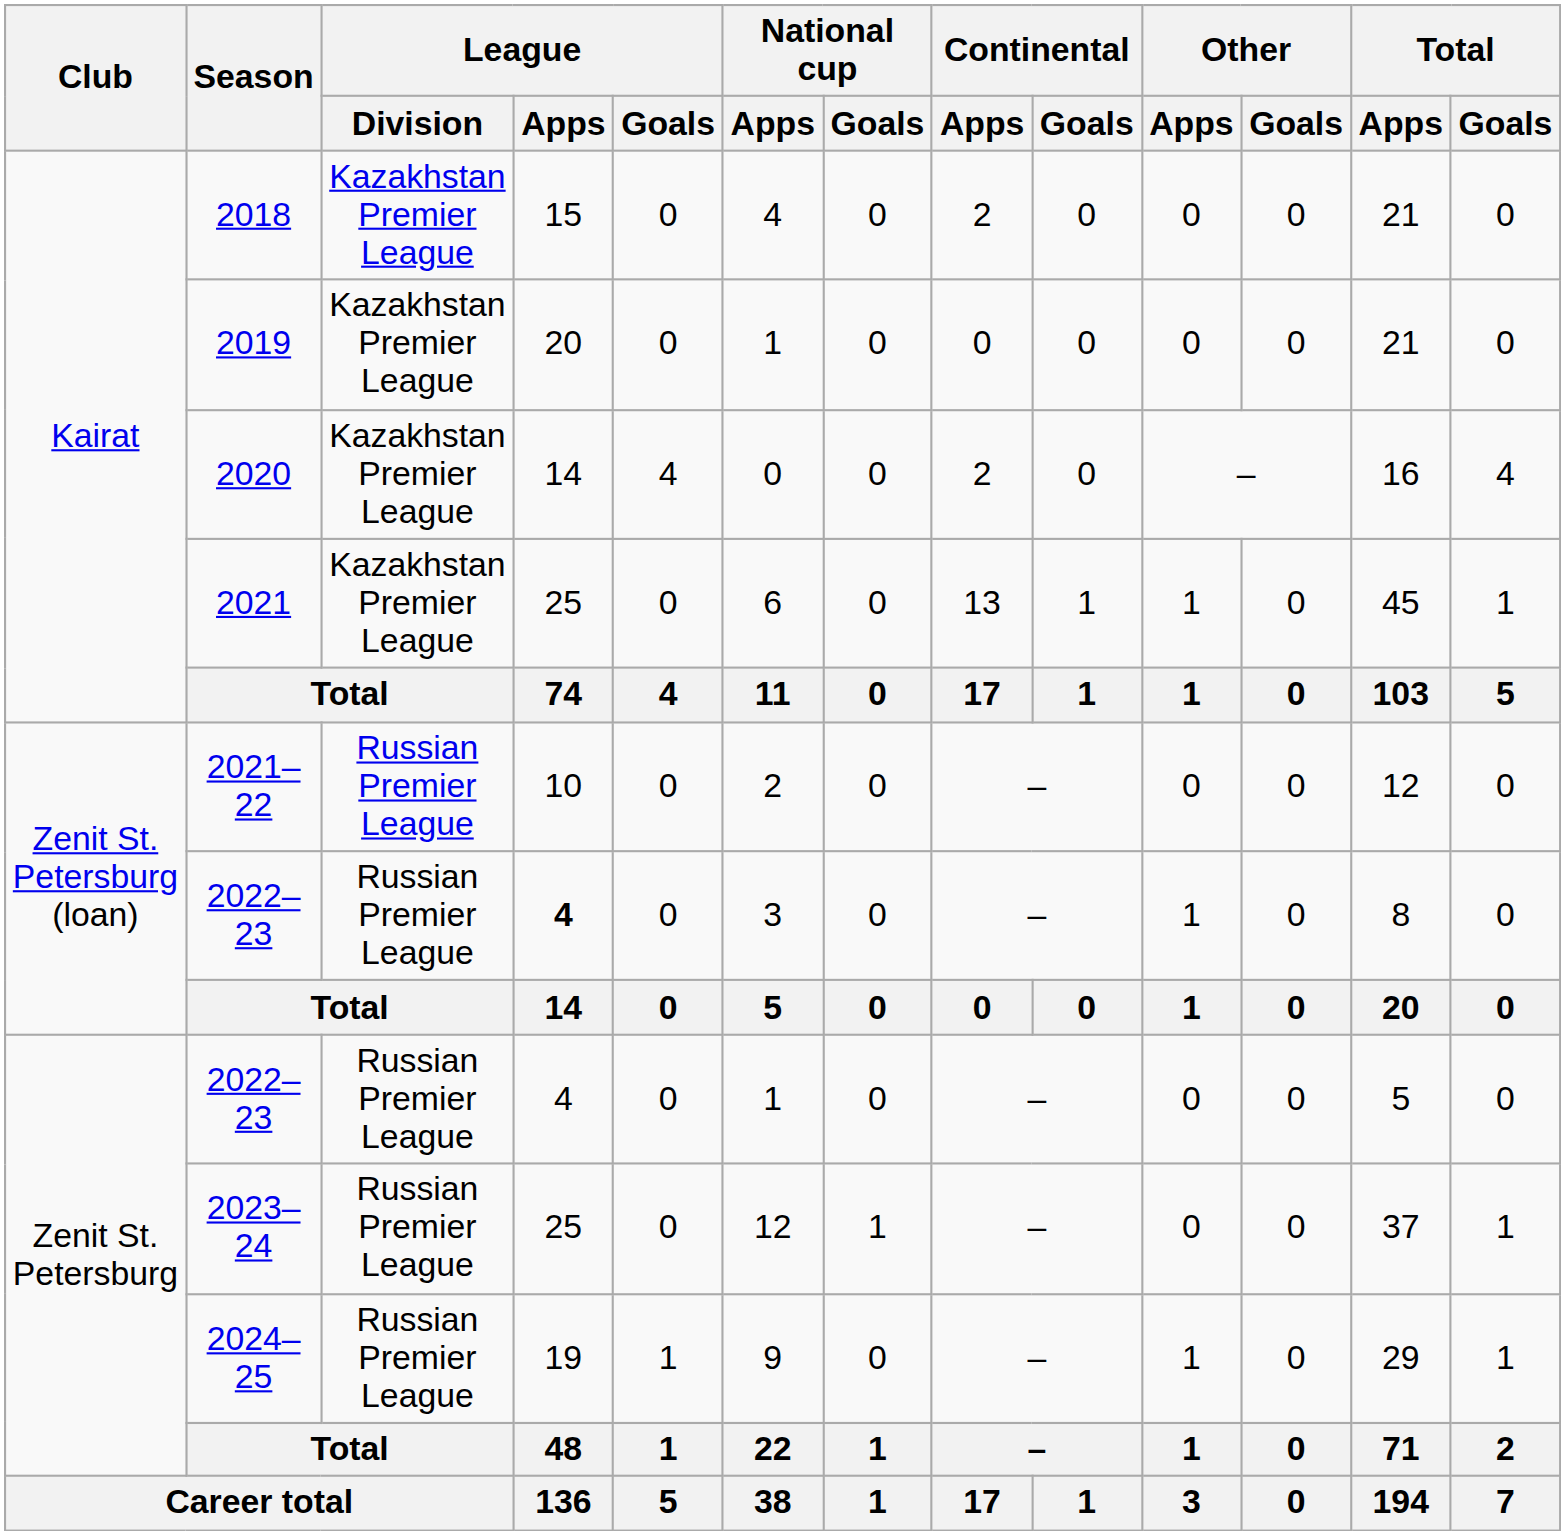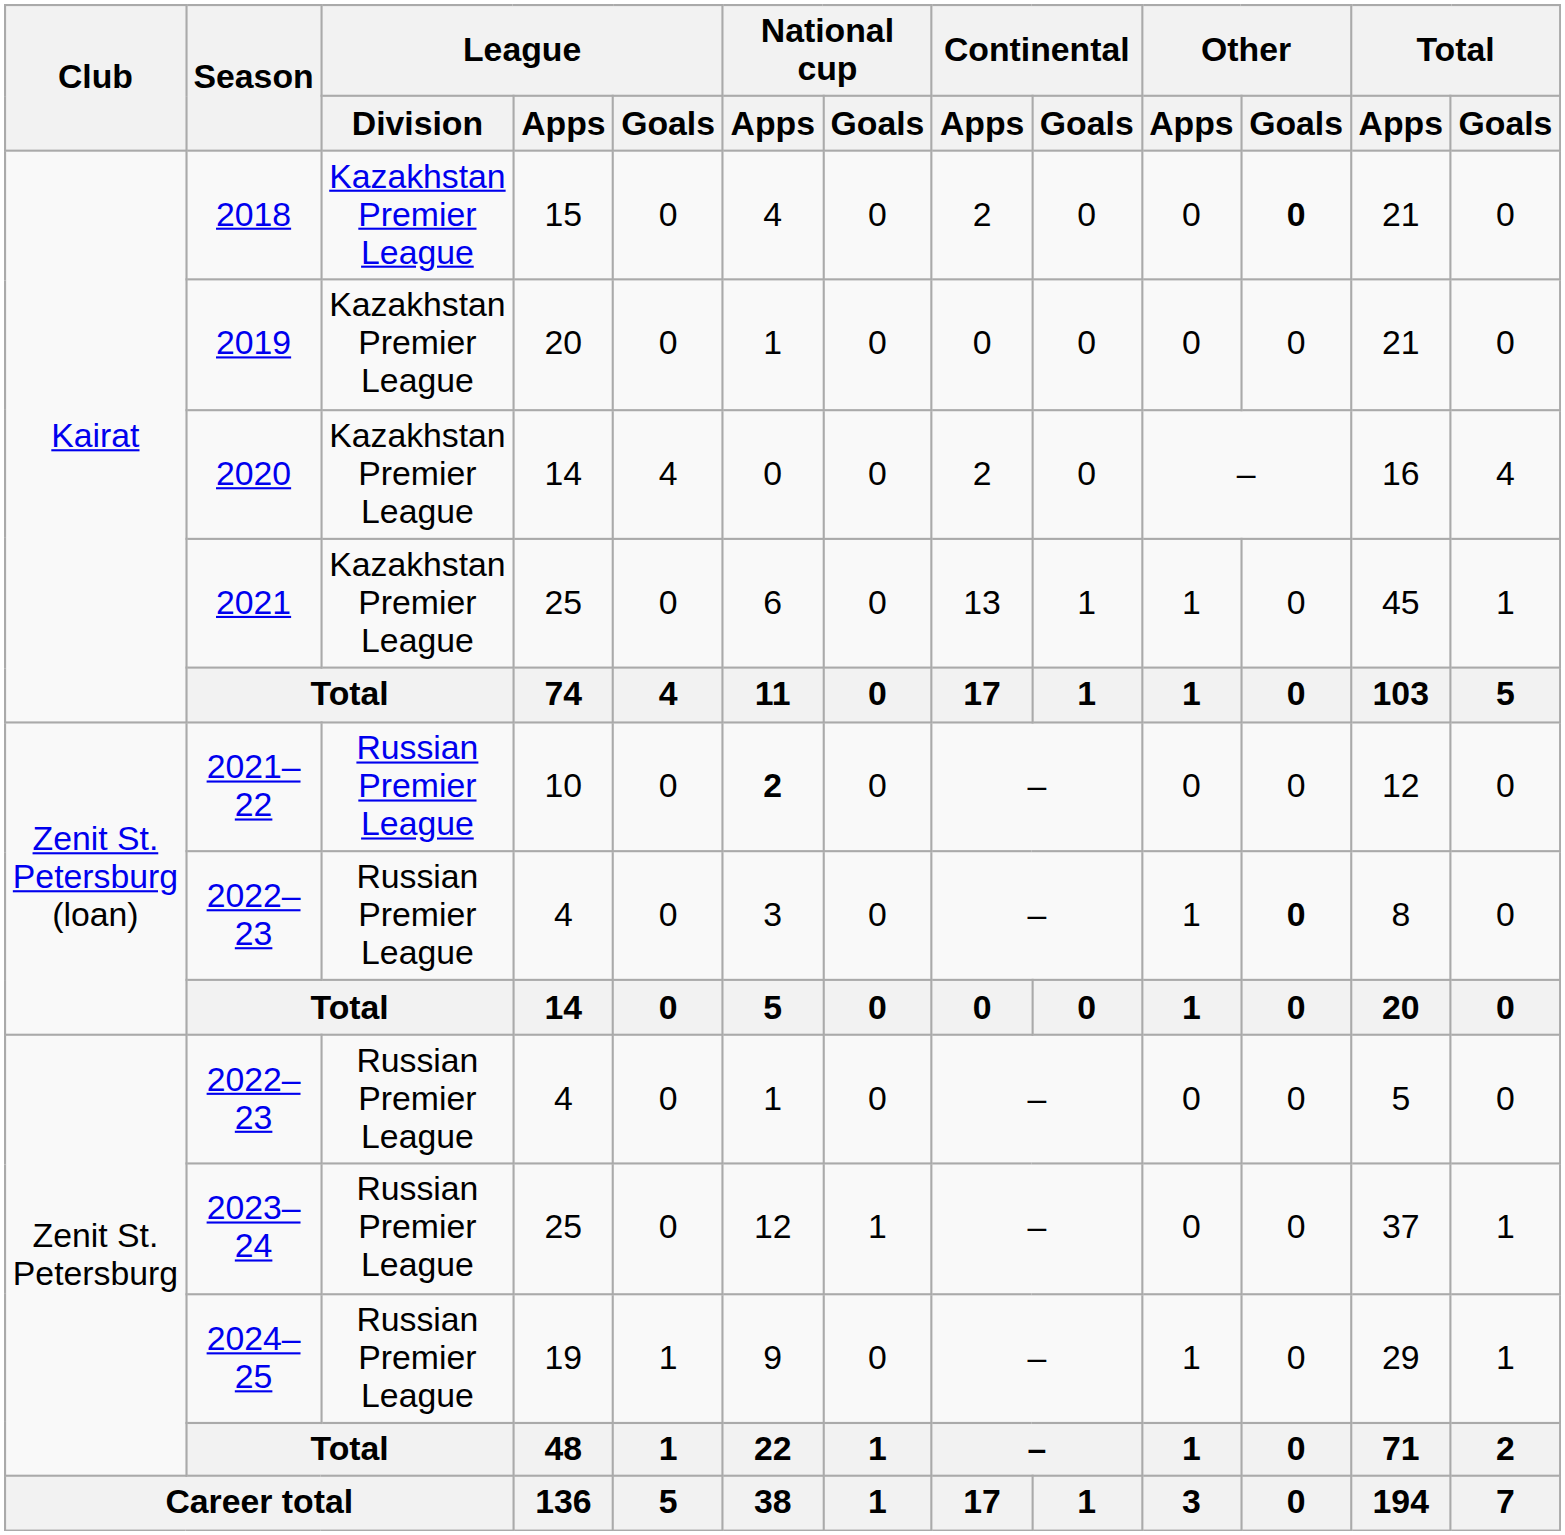(1296, 214) normal -> (1296, 214) bold
(773, 785) normal -> (773, 785) bold
(563, 915) bold -> (563, 915) normal
(1296, 915) normal -> (1296, 915) bold
